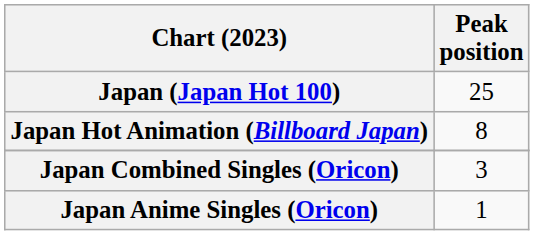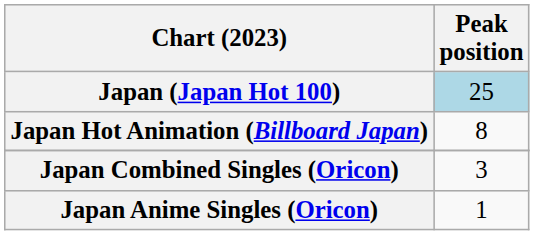(482, 91) no background -> (482, 91) lightblue background
